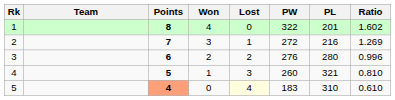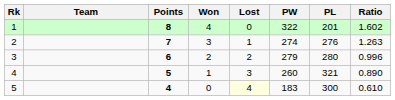(290, 42) 272 -> (290, 42) 274
(330, 42) 216 -> (330, 42) 276
(370, 42) 1.269 -> (370, 42) 1.263
(290, 57) 276 -> (290, 57) 279
(370, 73) 0.810 -> (370, 73) 0.890
(168, 88) lightsalmon background -> (168, 88) no background
(330, 88) 310 -> (330, 88) 300
